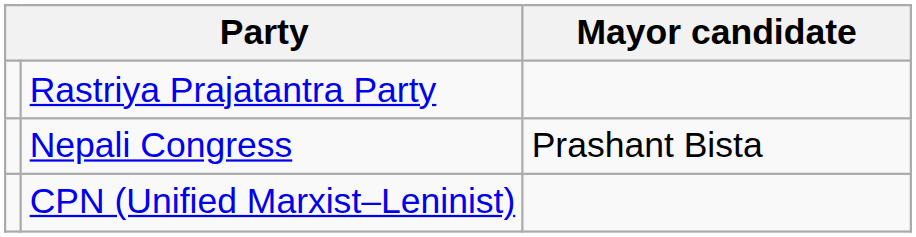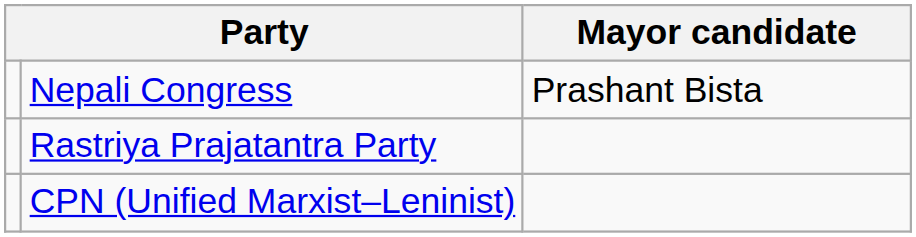rows swapped: (161, 145) <-> (233, 88)
